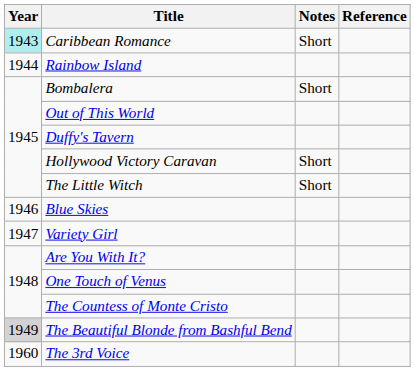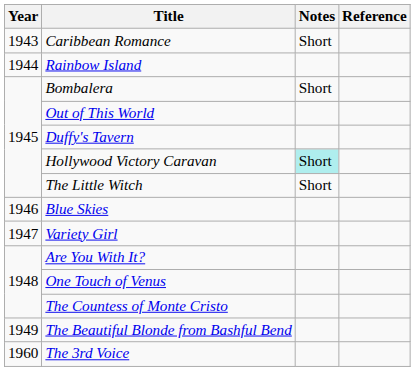(23, 40) paleturquoise background -> (23, 40) no background
(315, 161) no background -> (315, 161) paleturquoise background
(23, 329) lightgrey background -> (23, 329) no background
